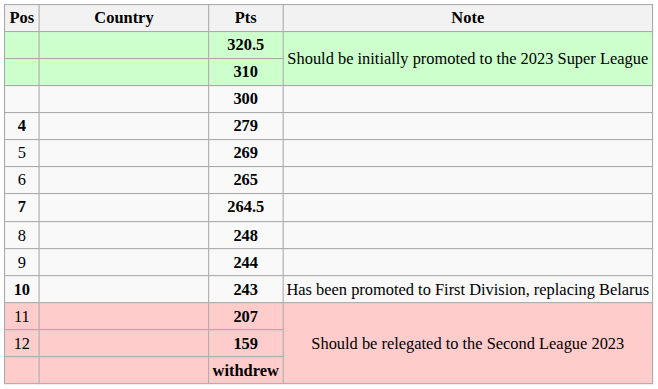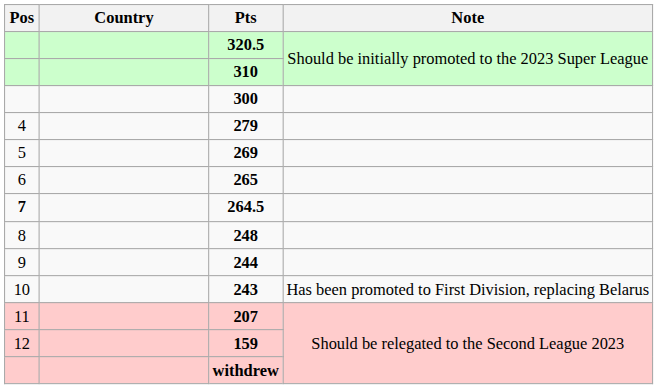(22, 126) bold -> (22, 126) normal
(22, 288) bold -> (22, 288) normal
